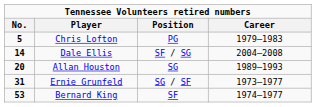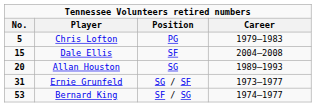(20, 53) 14 -> (20, 53) 15
(173, 53) SF / SG -> (173, 53) SF
(173, 95) SF -> (173, 95) SF / SG
